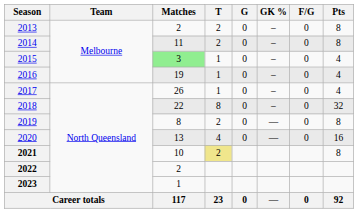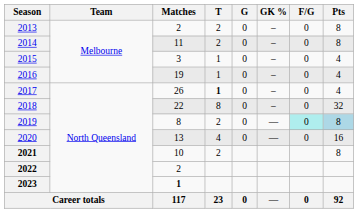(179, 59) lightgreen background -> (179, 59) no background
(218, 91) normal -> (218, 91) bold
(306, 122) no background -> (306, 122) paleturquoise background
(338, 122) no background -> (338, 122) lightblue background
(218, 153) khaki background -> (218, 153) no background
(179, 185) normal -> (179, 185) bold
